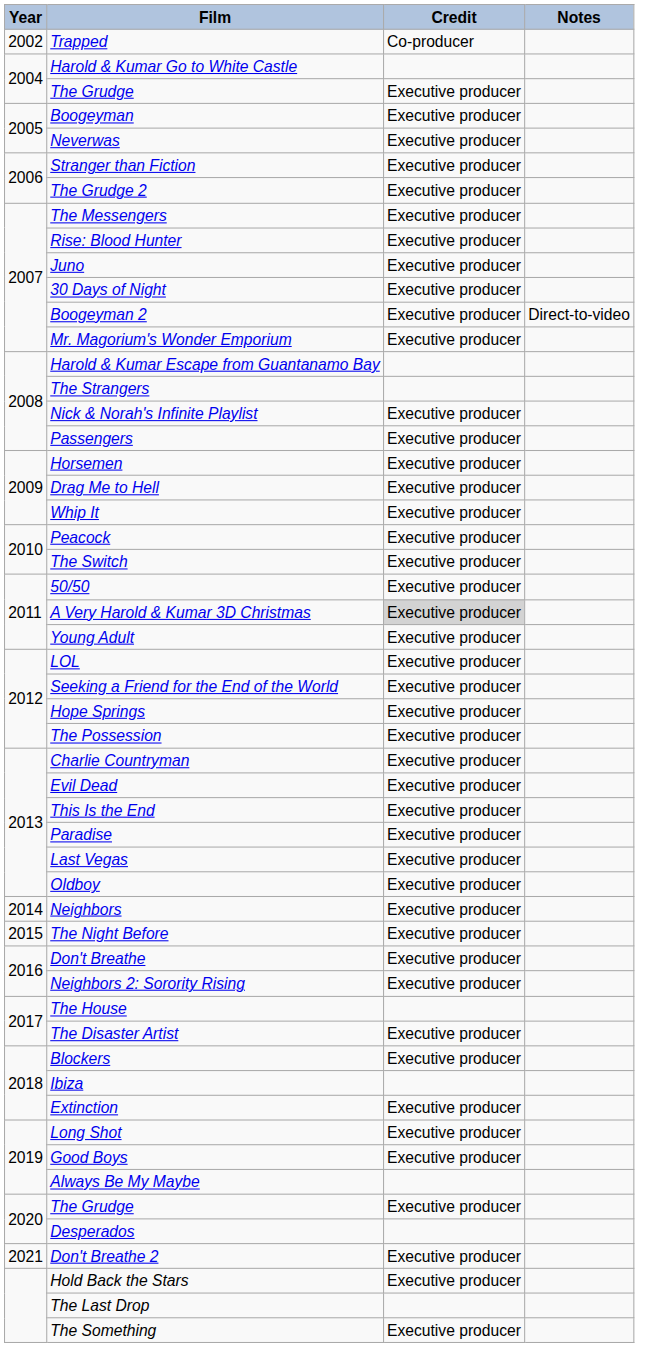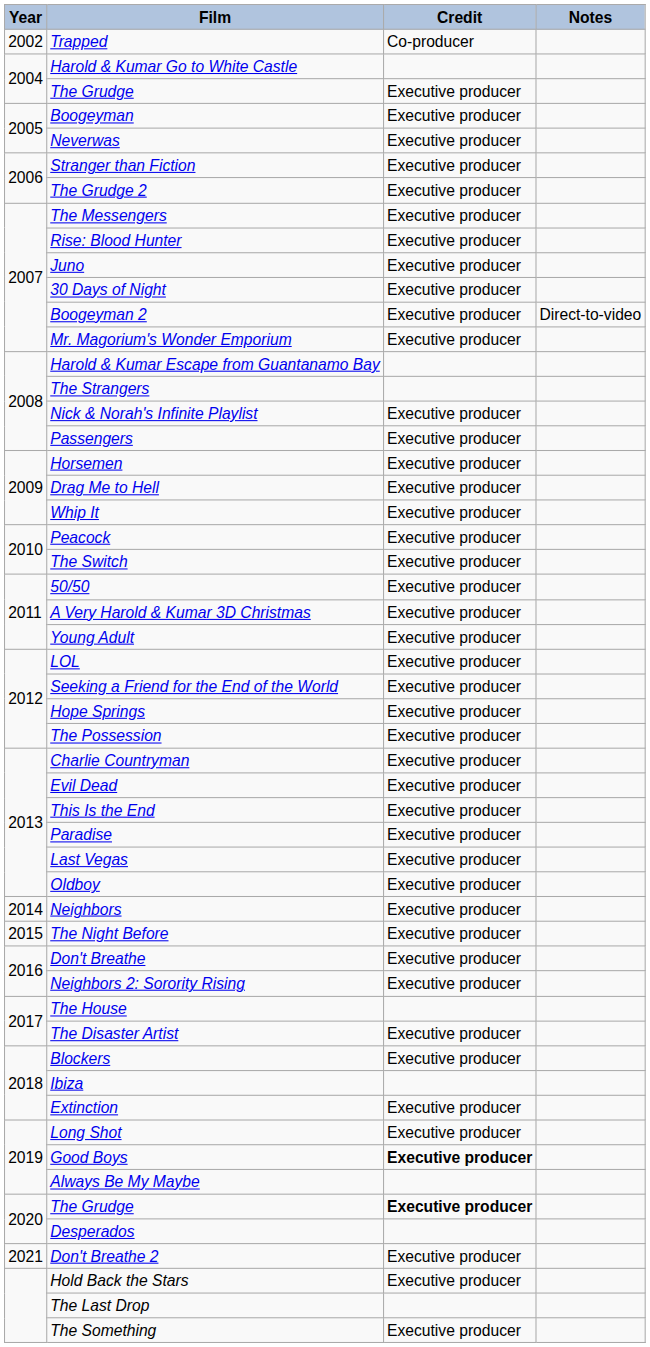(454, 612) lightgrey background -> (454, 612) no background
(454, 1157) normal -> (460, 1157) bold
(454, 1207) normal -> (460, 1207) bold
